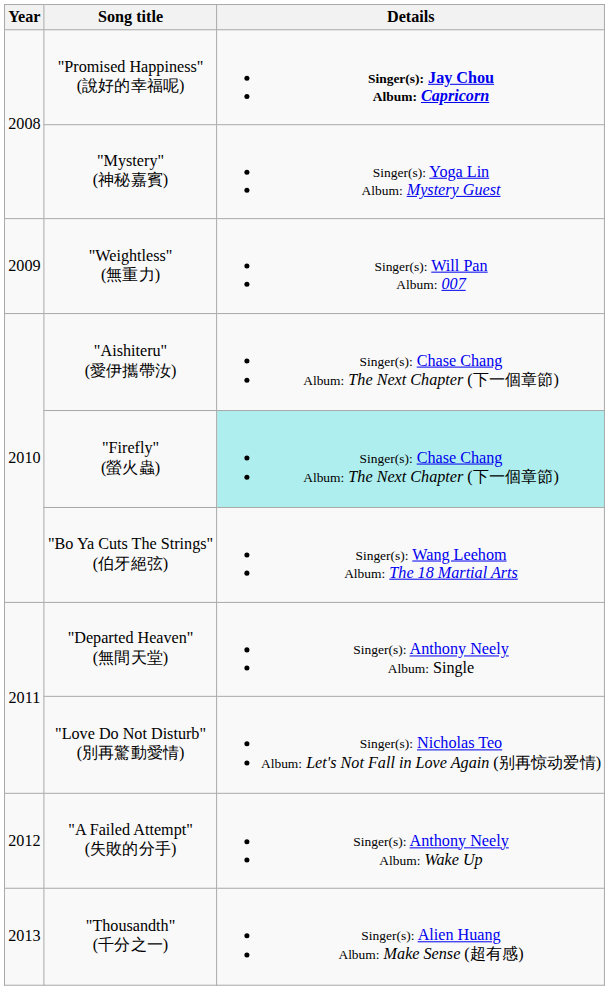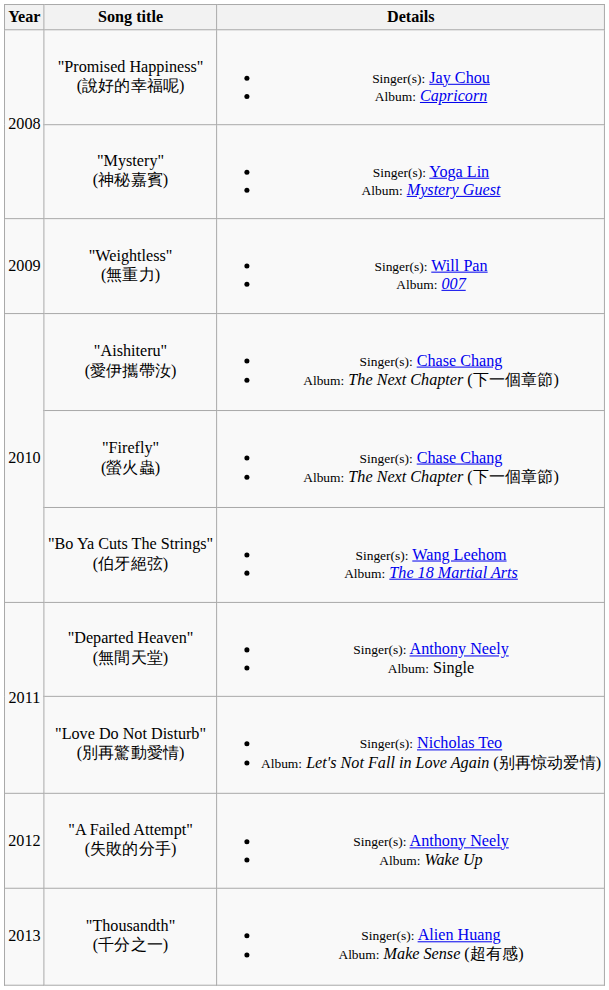(411, 86) bold -> (411, 86) normal
(411, 468) paleturquoise background -> (411, 468) no background
